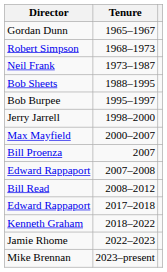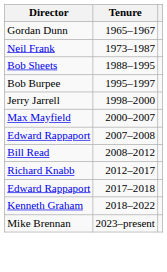- row: (43, 48)
- row: (35, 153)
+ row: (41, 170)
- row: (37, 240)
